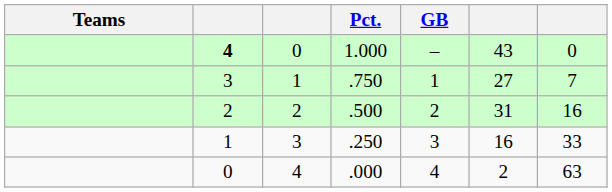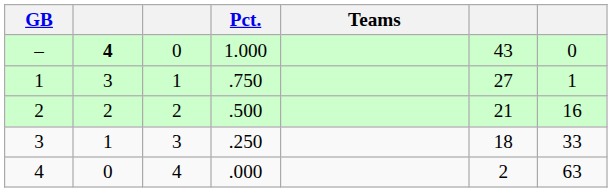columns swapped: (99, 19) <-> (434, 19)
(572, 80) 7 -> (572, 80) 1
(503, 111) 31 -> (503, 111) 21
(503, 141) 16 -> (503, 141) 18
